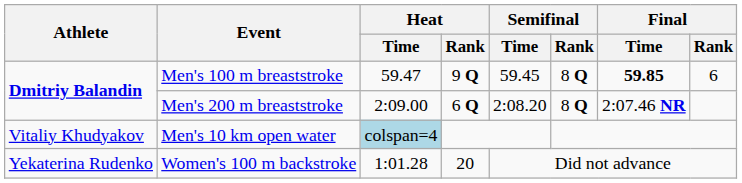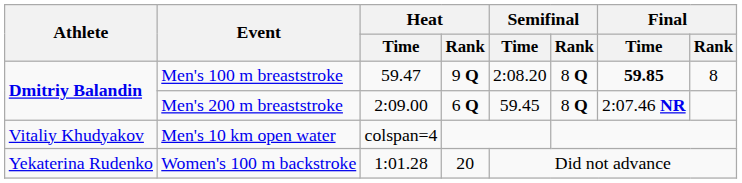(520, 76) 59.45 -> (520, 76) 2:08.20
(713, 76) 6 -> (713, 76) 8
(520, 105) 2:08.20 -> (520, 105) 59.45
(401, 134) lightblue background -> (401, 134) no background
